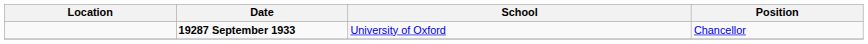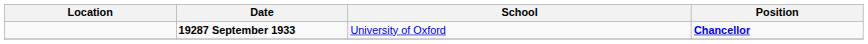(720, 30) normal -> (722, 30) bold
